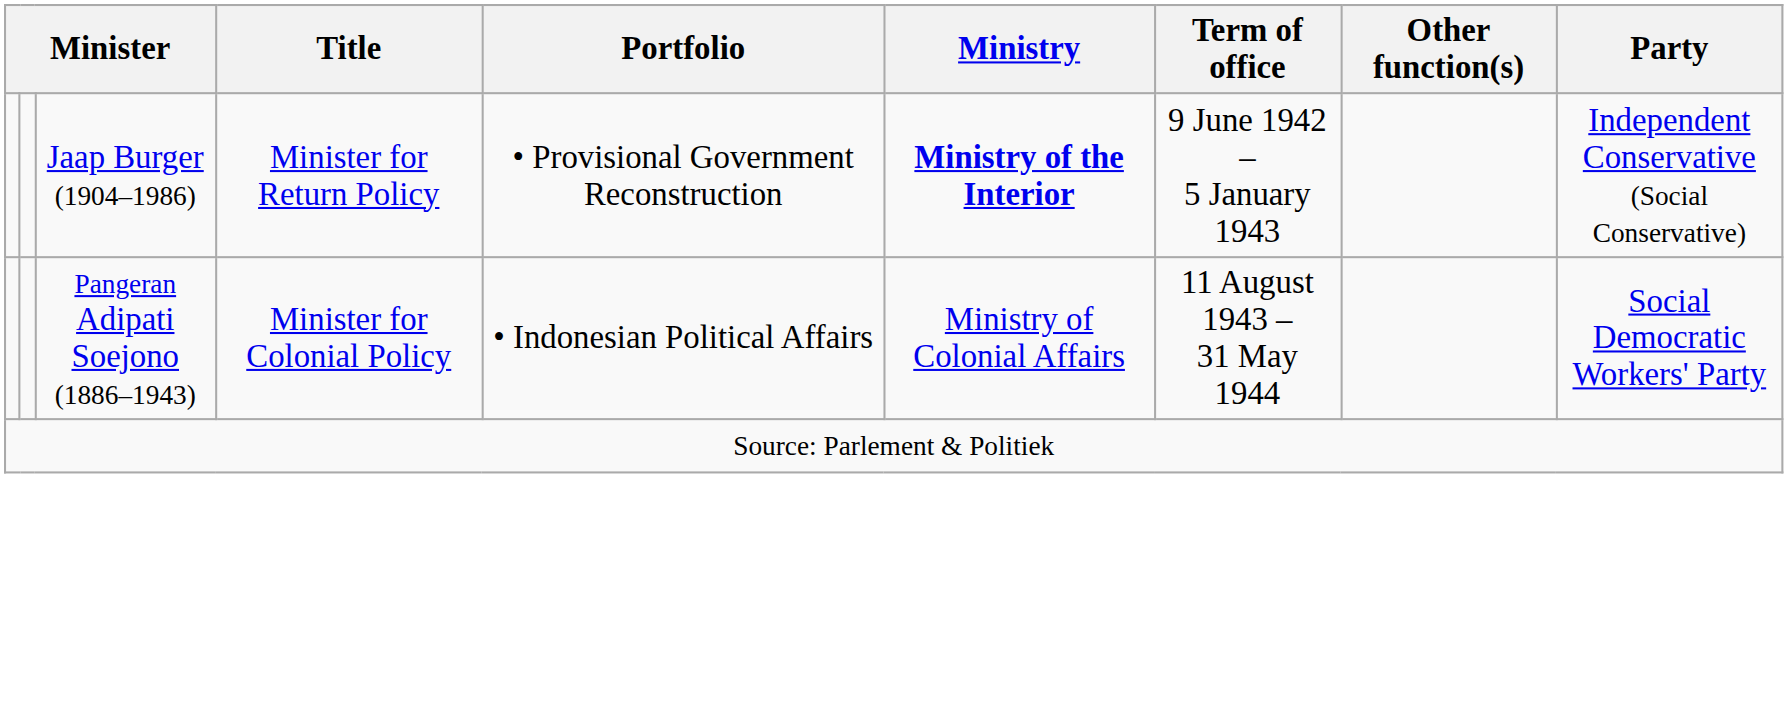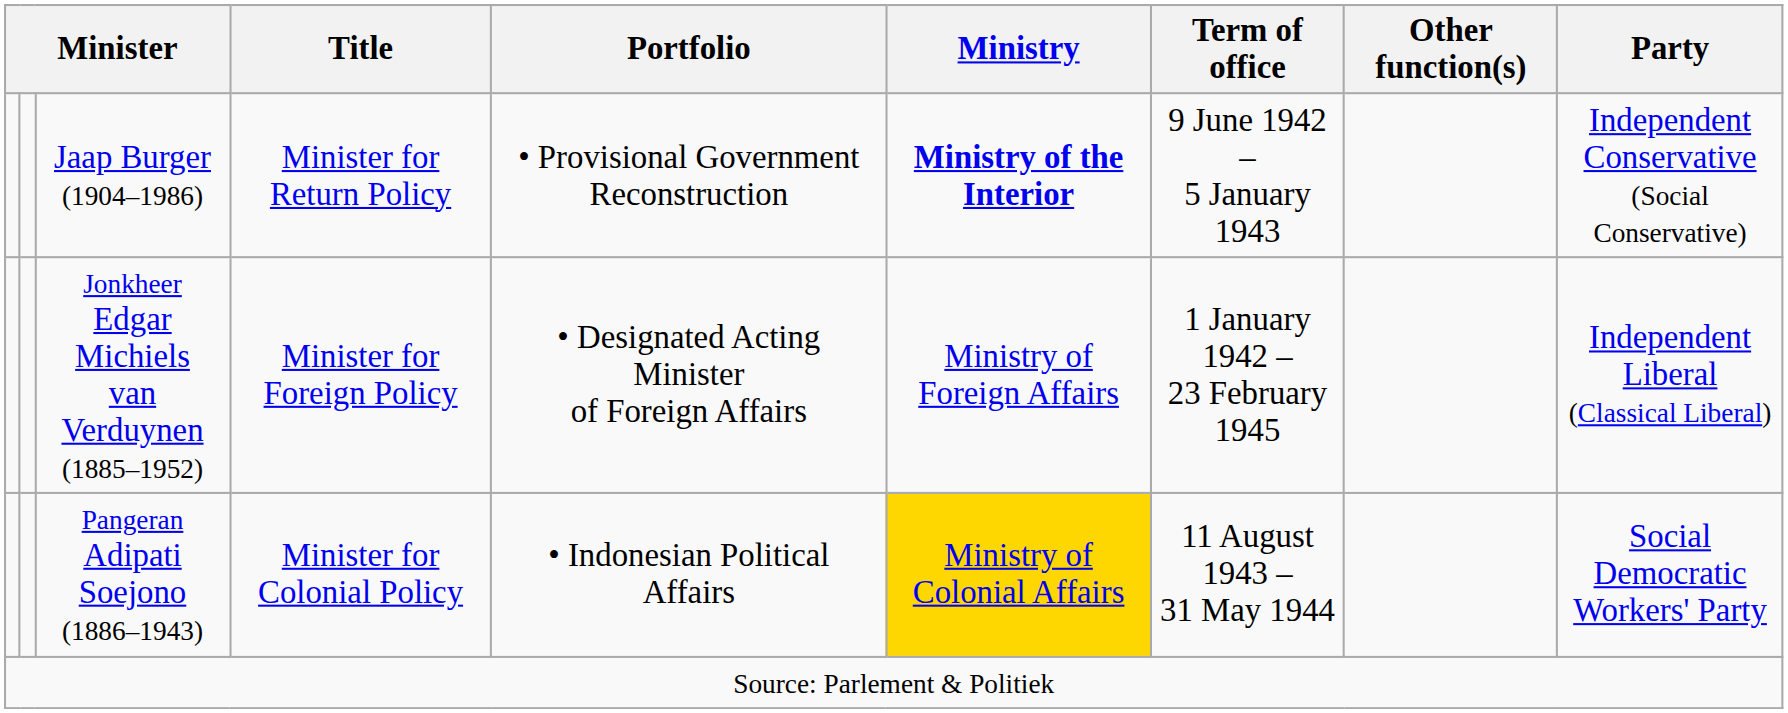+ row: (133, 376)
(1019, 337) no background -> (1019, 574) gold background
